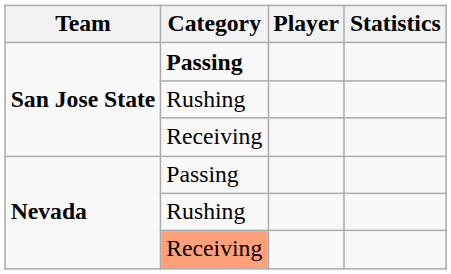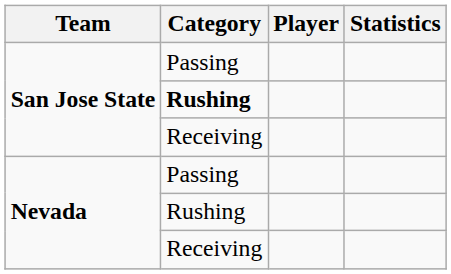(204, 61) bold -> (202, 61) normal
(206, 99) normal -> (208, 99) bold
(214, 249) lightsalmon background -> (214, 249) no background
